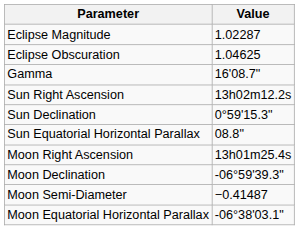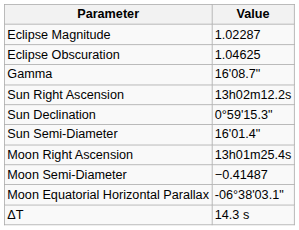+ row: (62, 134)
- row: (104, 134)
- row: (56, 174)
+ row: (15, 214)
